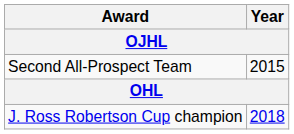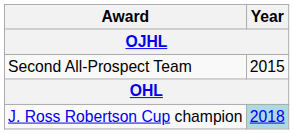(267, 116) no background -> (267, 116) lightblue background
